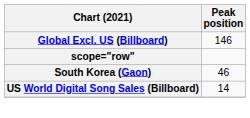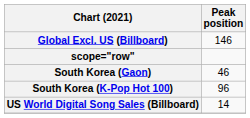+ row: (103, 89)
